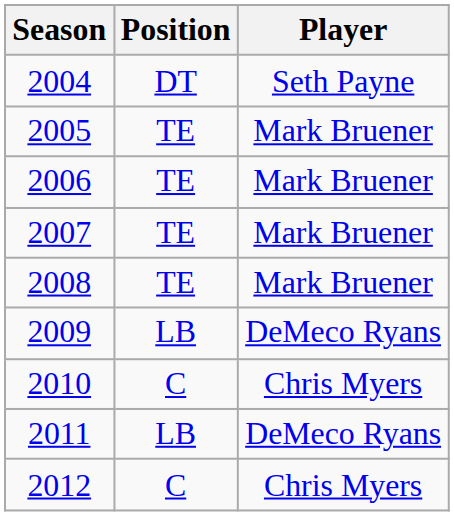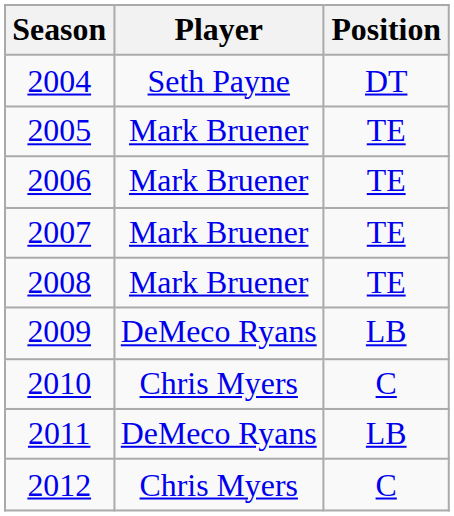columns swapped: (343, 29) <-> (176, 29)
